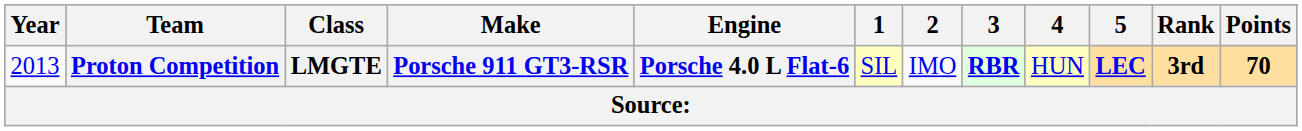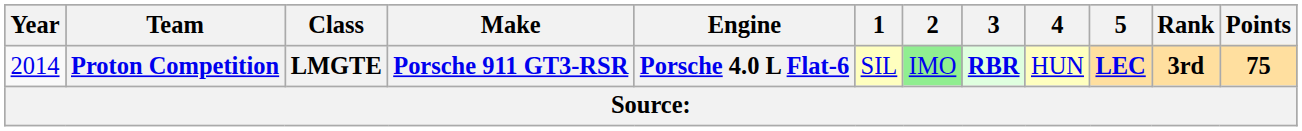(35, 65) 2013 -> (35, 65) 2014
(933, 65) no background -> (933, 65) lightgreen background
(1258, 65) 70 -> (1258, 65) 75
